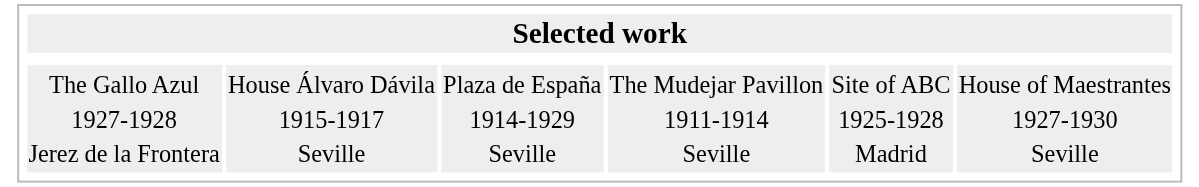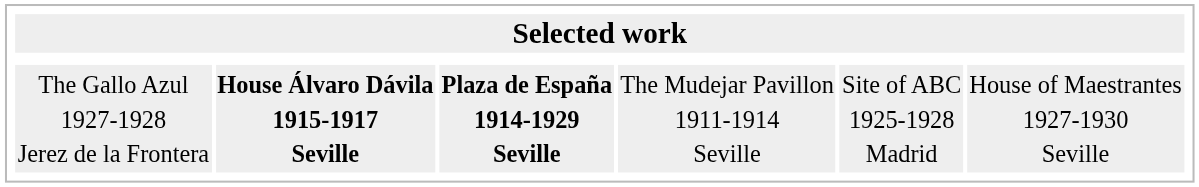(331, 120) normal -> (325, 118) bold
(522, 120) normal -> (527, 118) bold
